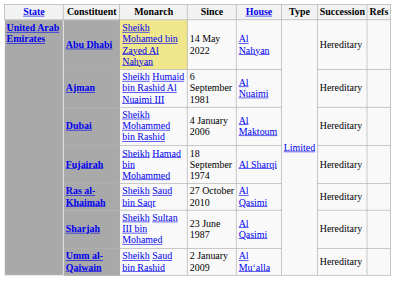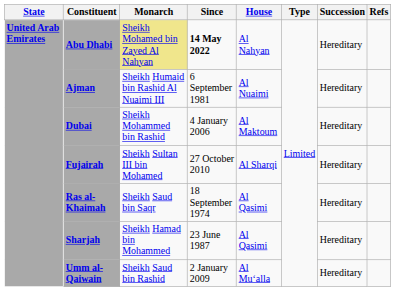(205, 44) normal -> (206, 44) bold
(152, 164) Sheikh Hamad bin Mohammed -> (150, 164) Sheikh Sultan III bin Mohamed
(211, 164) 18 September 1974 -> (212, 164) 27 October 2010
(212, 197) 27 October 2010 -> (211, 202) 18 September 1974
(150, 229) Sheikh Sultan III bin Mohamed -> (152, 240) Sheikh Hamad bin Mohammed
